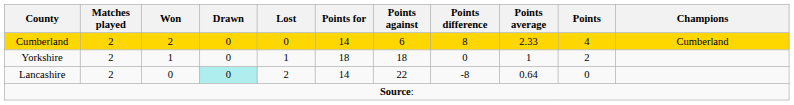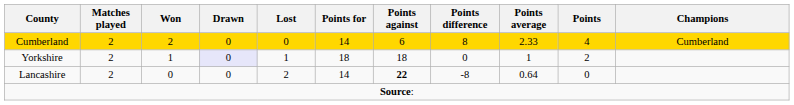(228, 58) no background -> (228, 58) lavender background
(228, 74) paleturquoise background -> (228, 74) no background
(402, 74) normal -> (402, 74) bold
